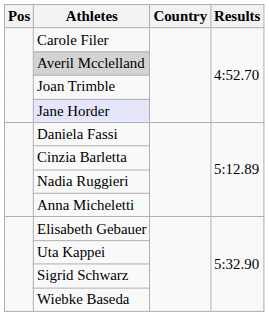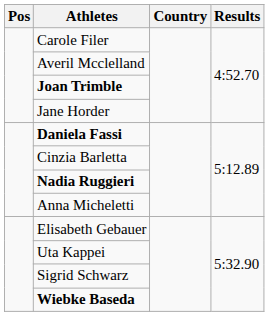(91, 63) lightgrey background -> (91, 63) no background
(76, 87) normal -> (80, 87) bold
(73, 110) lavender background -> (73, 110) no background
(77, 134) normal -> (79, 134) bold
(83, 181) normal -> (86, 181) bold
(83, 299) normal -> (86, 299) bold
